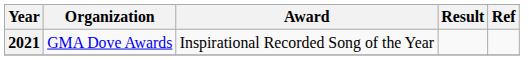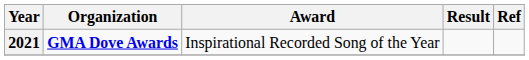(110, 42) normal -> (113, 42) bold
